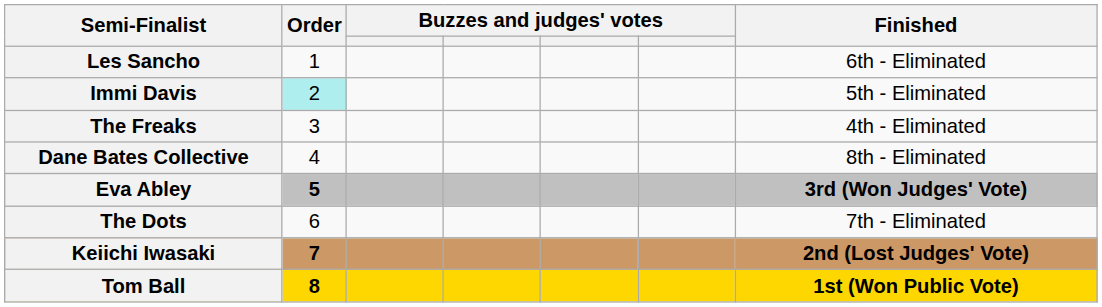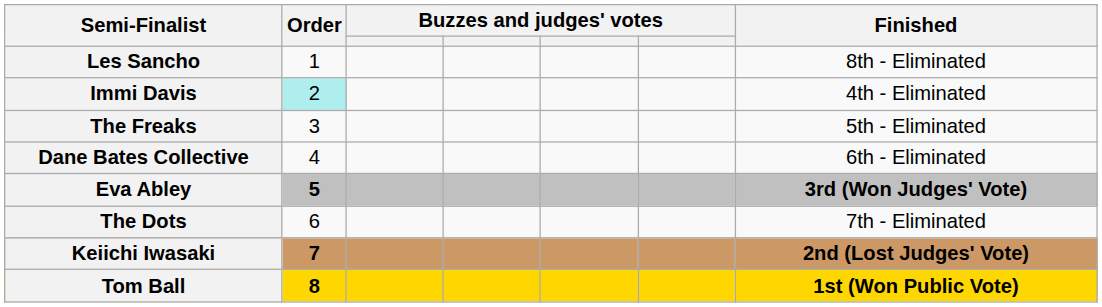(916, 61) 6th - Eliminated -> (916, 61) 8th - Eliminated
(916, 93) 5th - Eliminated -> (916, 93) 4th - Eliminated
(916, 125) 4th - Eliminated -> (916, 125) 5th - Eliminated
(916, 157) 8th - Eliminated -> (916, 157) 6th - Eliminated
